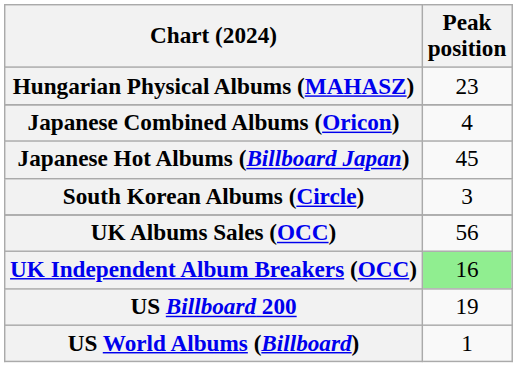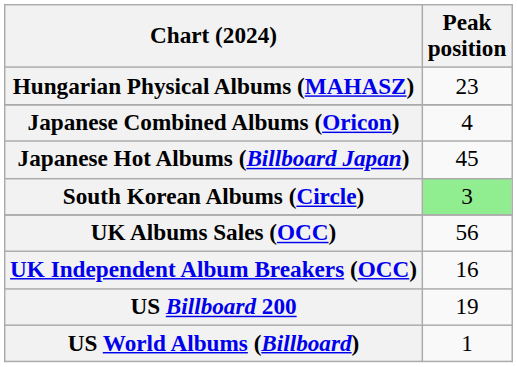(467, 196) no background -> (467, 196) lightgreen background
(467, 269) lightgreen background -> (467, 269) no background
